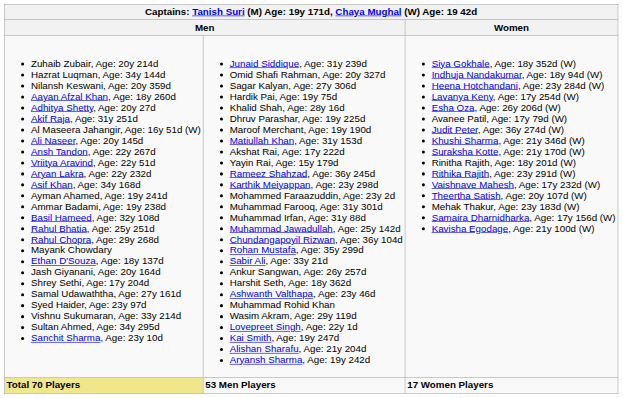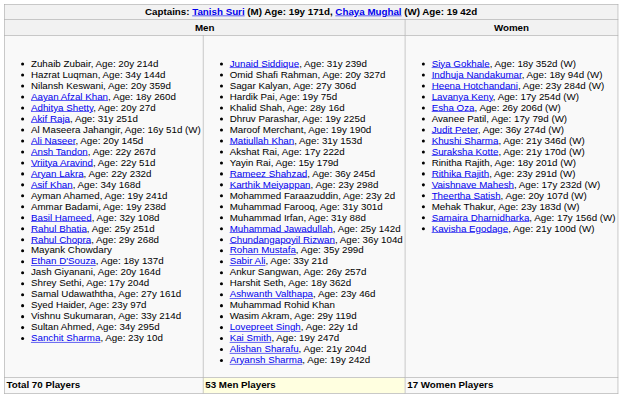(43, 385) khaki background -> (43, 385) no background
(241, 385) no background -> (241, 385) lightyellow background
